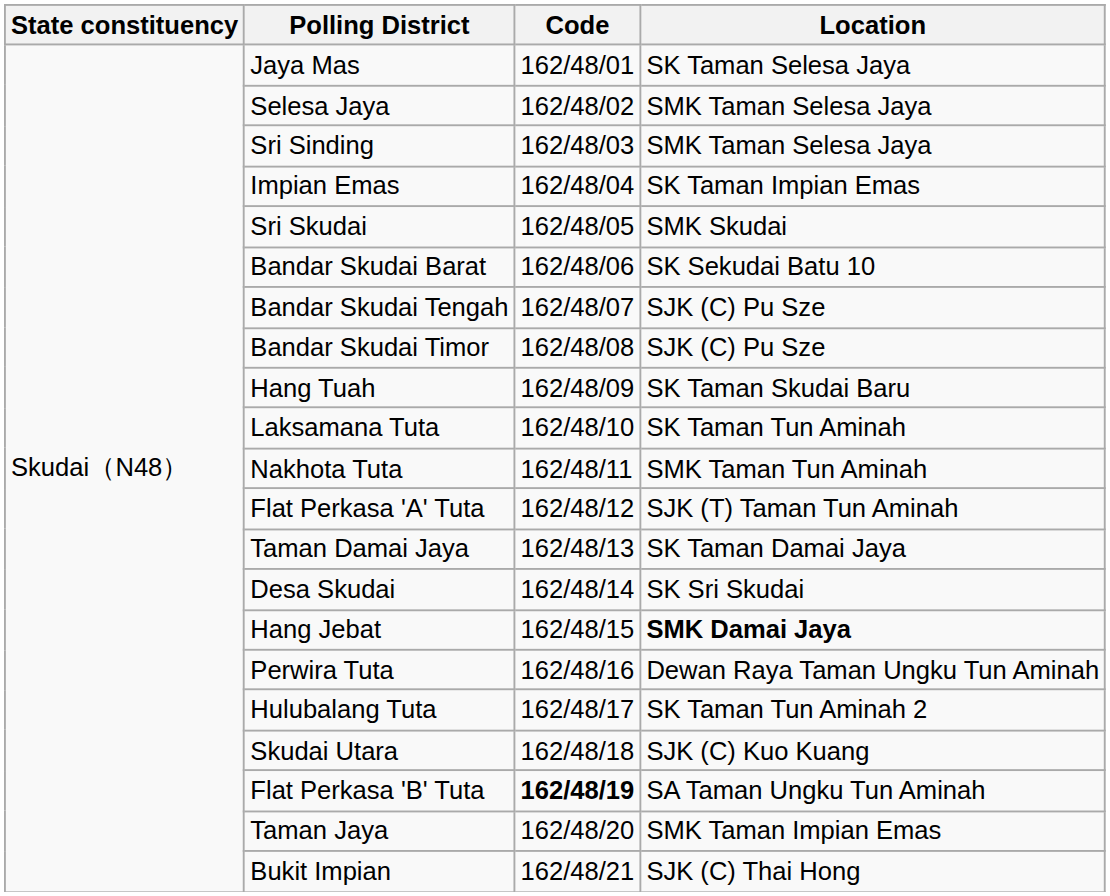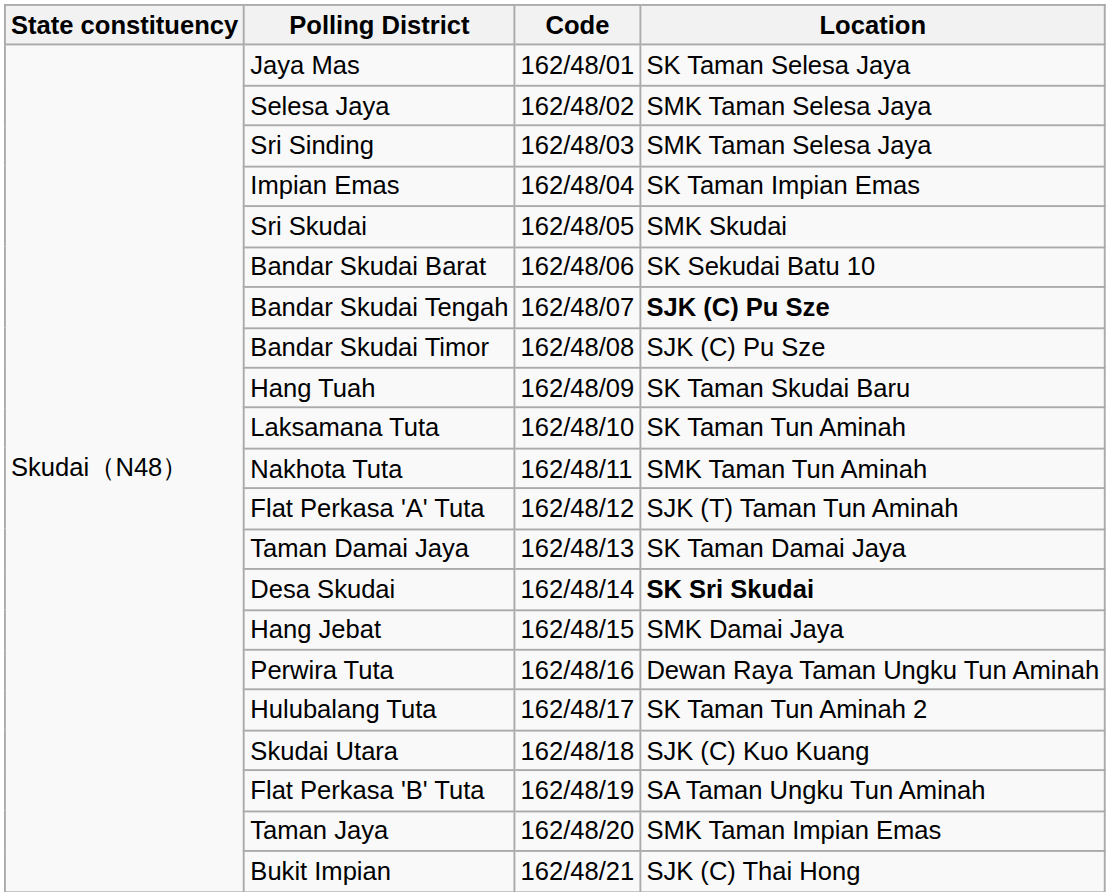(736, 307) normal -> (738, 307) bold
(725, 589) normal -> (730, 589) bold
(749, 629) bold -> (745, 629) normal
(577, 790) bold -> (577, 790) normal
